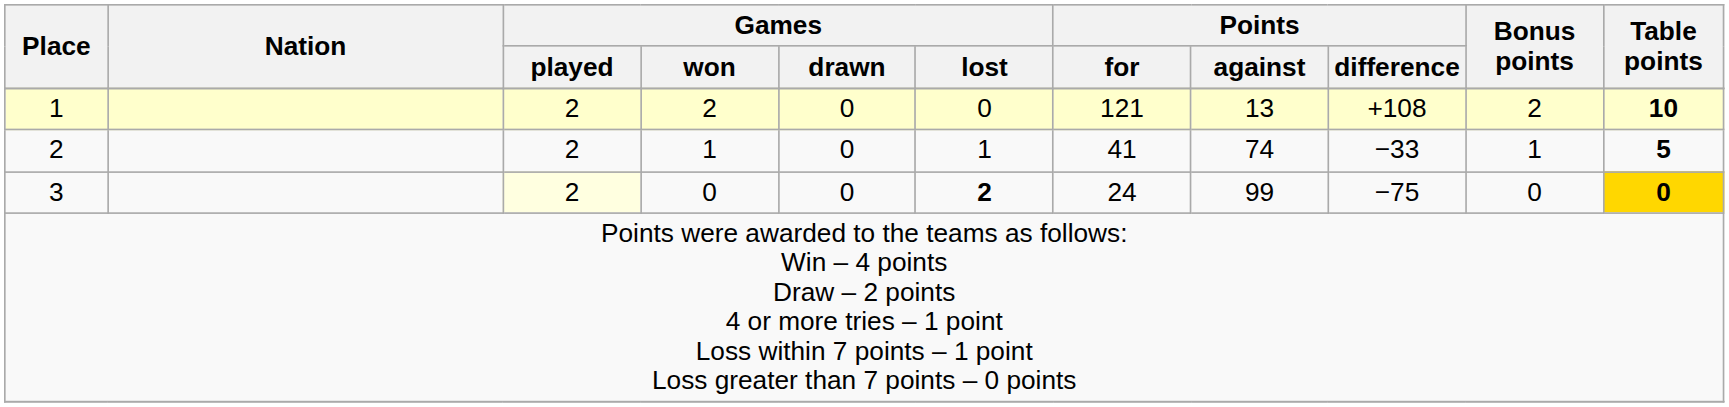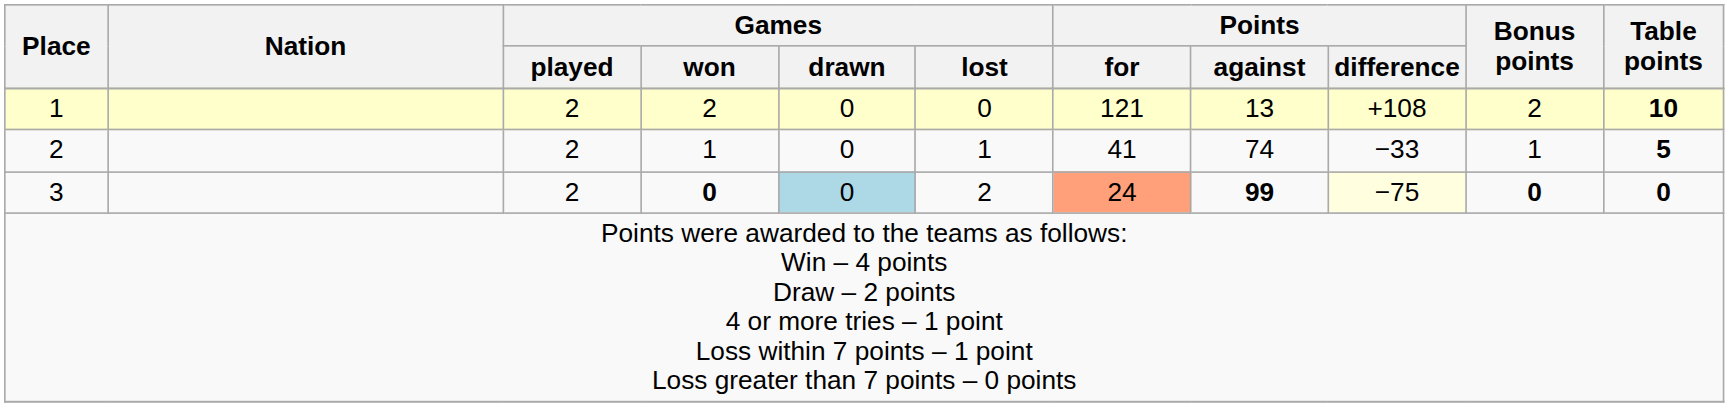(572, 191) lightyellow background -> (572, 191) no background
(710, 191) normal -> (710, 191) bold
(847, 191) no background -> (847, 191) lightblue background
(985, 191) bold -> (985, 191) normal
(1122, 191) no background -> (1122, 191) lightsalmon background
(1260, 191) normal -> (1260, 191) bold
(1397, 191) no background -> (1397, 191) lightyellow background
(1535, 191) normal -> (1535, 191) bold
(1663, 191) gold background -> (1663, 191) no background
